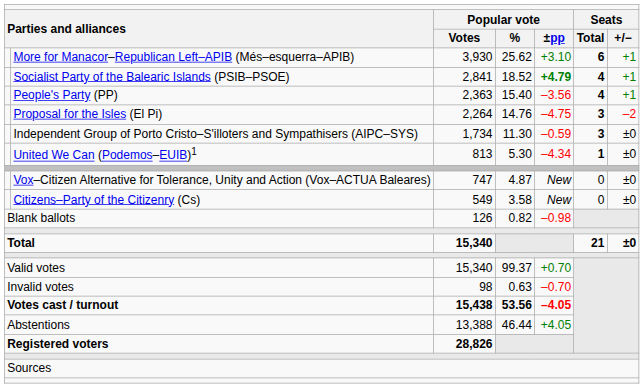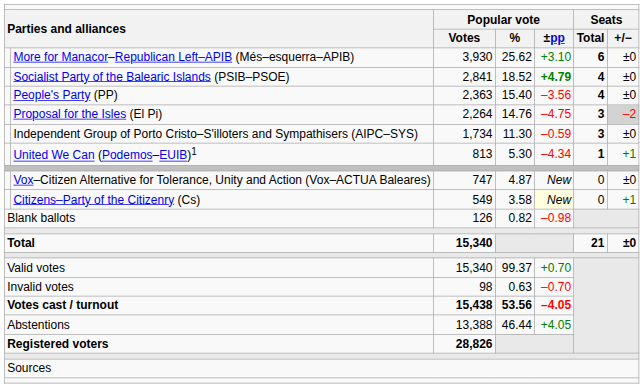(629, 57) +1 -> (630, 57) ±0
(629, 76) +1 -> (630, 76) ±0
(629, 95) +1 -> (630, 95) ±0
(630, 114) no background -> (630, 114) lightgrey background
(630, 154) ±0 -> (629, 154) +1
(559, 199) no background -> (559, 199) lightyellow background
(630, 199) ±0 -> (629, 199) +1
